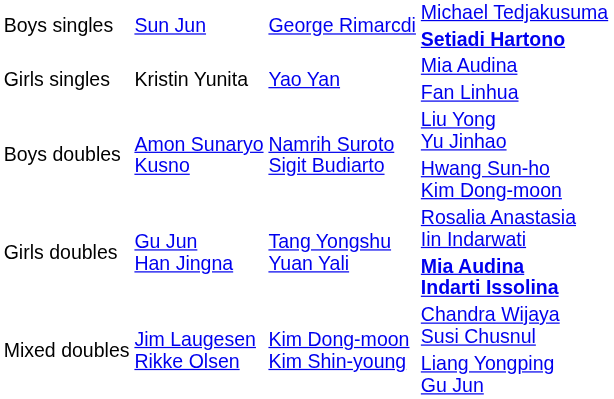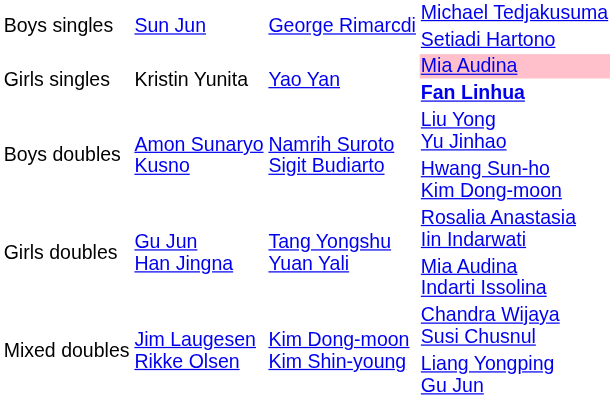(493, 39) bold -> (488, 39) normal
(469, 66) no background -> (469, 66) pink background
(470, 93) normal -> (473, 93) bold
(490, 277) bold -> (484, 277) normal
